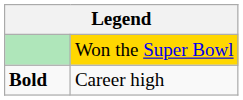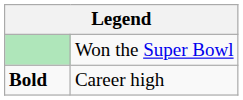(154, 49) gold background -> (154, 49) no background
